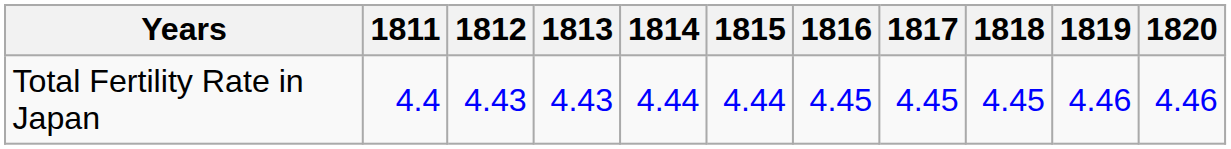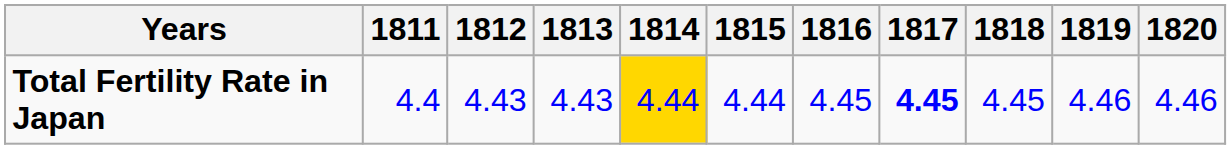(158, 99) normal -> (170, 99) bold
(668, 99) no background -> (668, 99) gold background
(927, 99) normal -> (927, 99) bold
